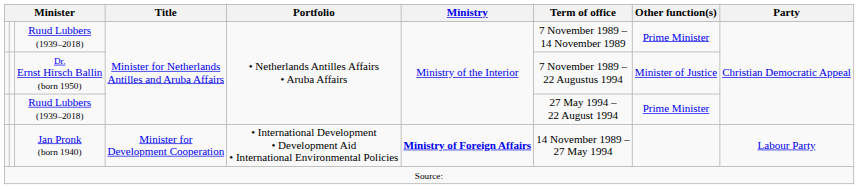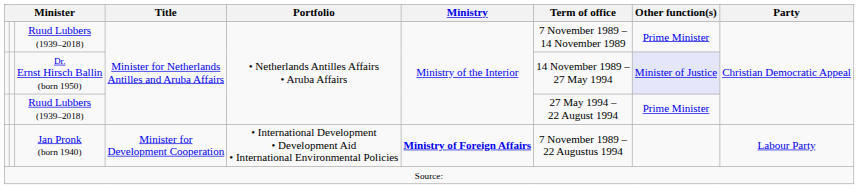(583, 73) 7 November 1989 – 22 Augustus 1994 -> (583, 73) 14 November 1989 – 27 May 1994
(676, 73) no background -> (676, 73) lavender background
(583, 145) 14 November 1989 – 27 May 1994 -> (583, 145) 7 November 1989 – 22 Augustus 1994
